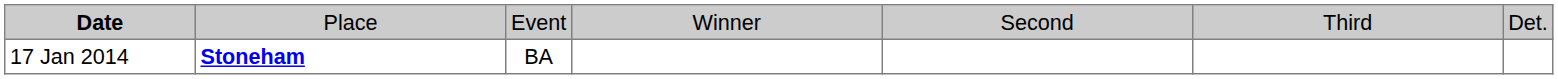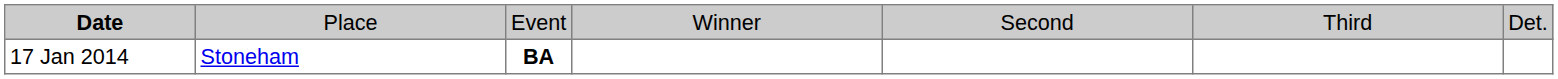(253, 56) bold -> (250, 56) normal
(539, 56) normal -> (539, 56) bold
